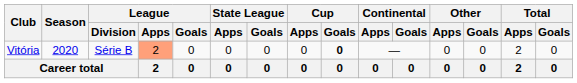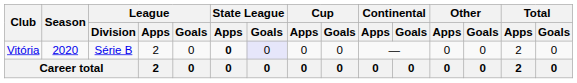(156, 50) lightsalmon background -> (156, 50) no background
(228, 50) normal -> (228, 50) bold
(267, 50) no background -> (267, 50) lavender background
(340, 50) bold -> (340, 50) normal
